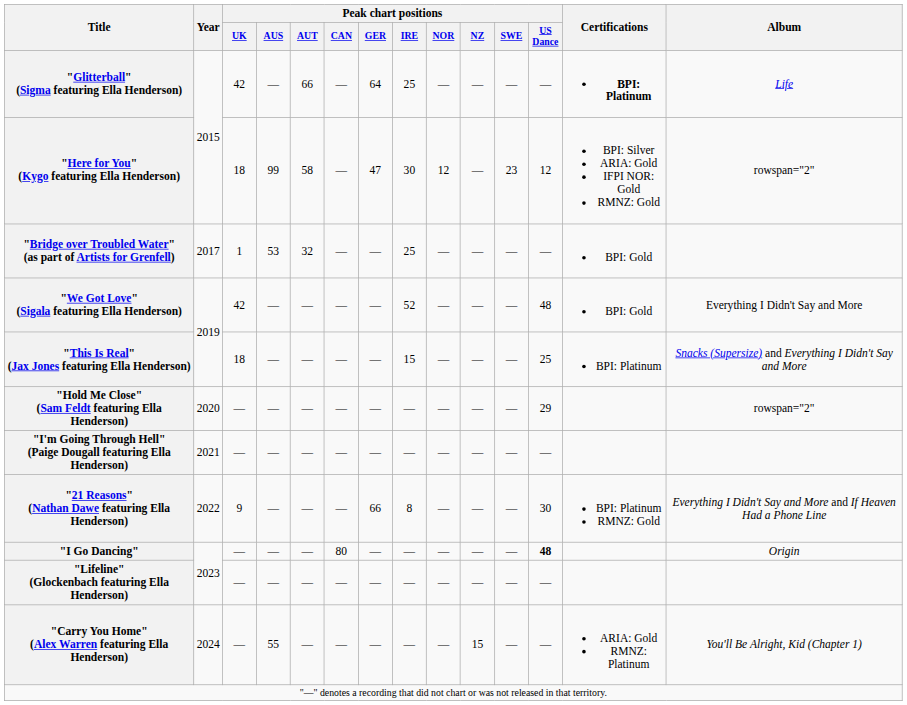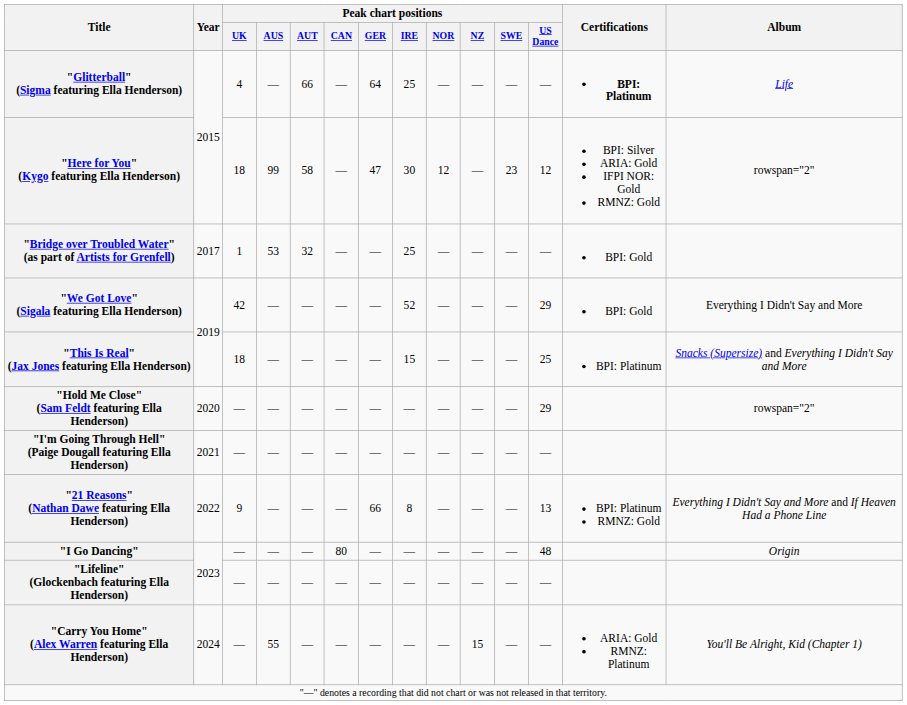(239, 84) 42 -> (239, 84) 4
(545, 305) 48 -> (545, 305) 29
(545, 508) 30 -> (545, 508) 13
(545, 551) bold -> (545, 551) normal
